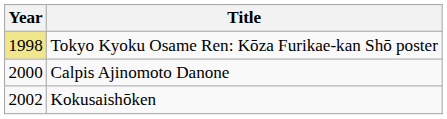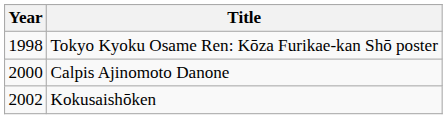(26, 45) khaki background -> (26, 45) no background
